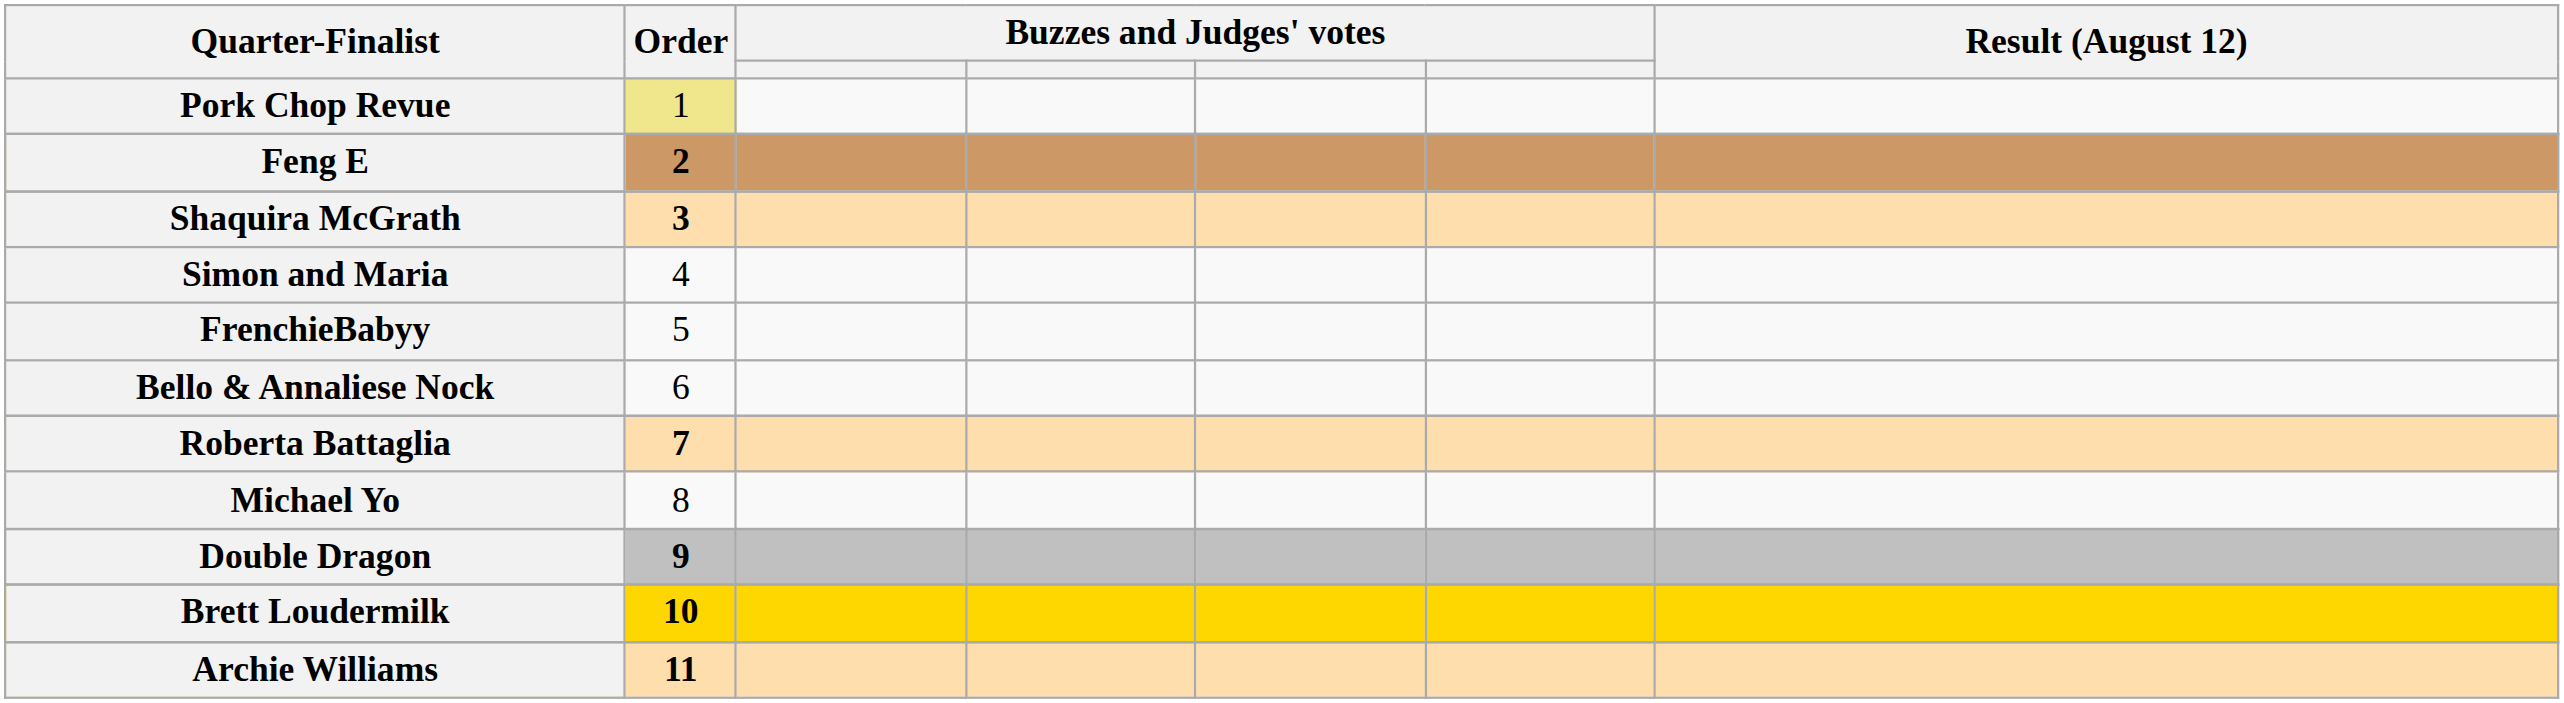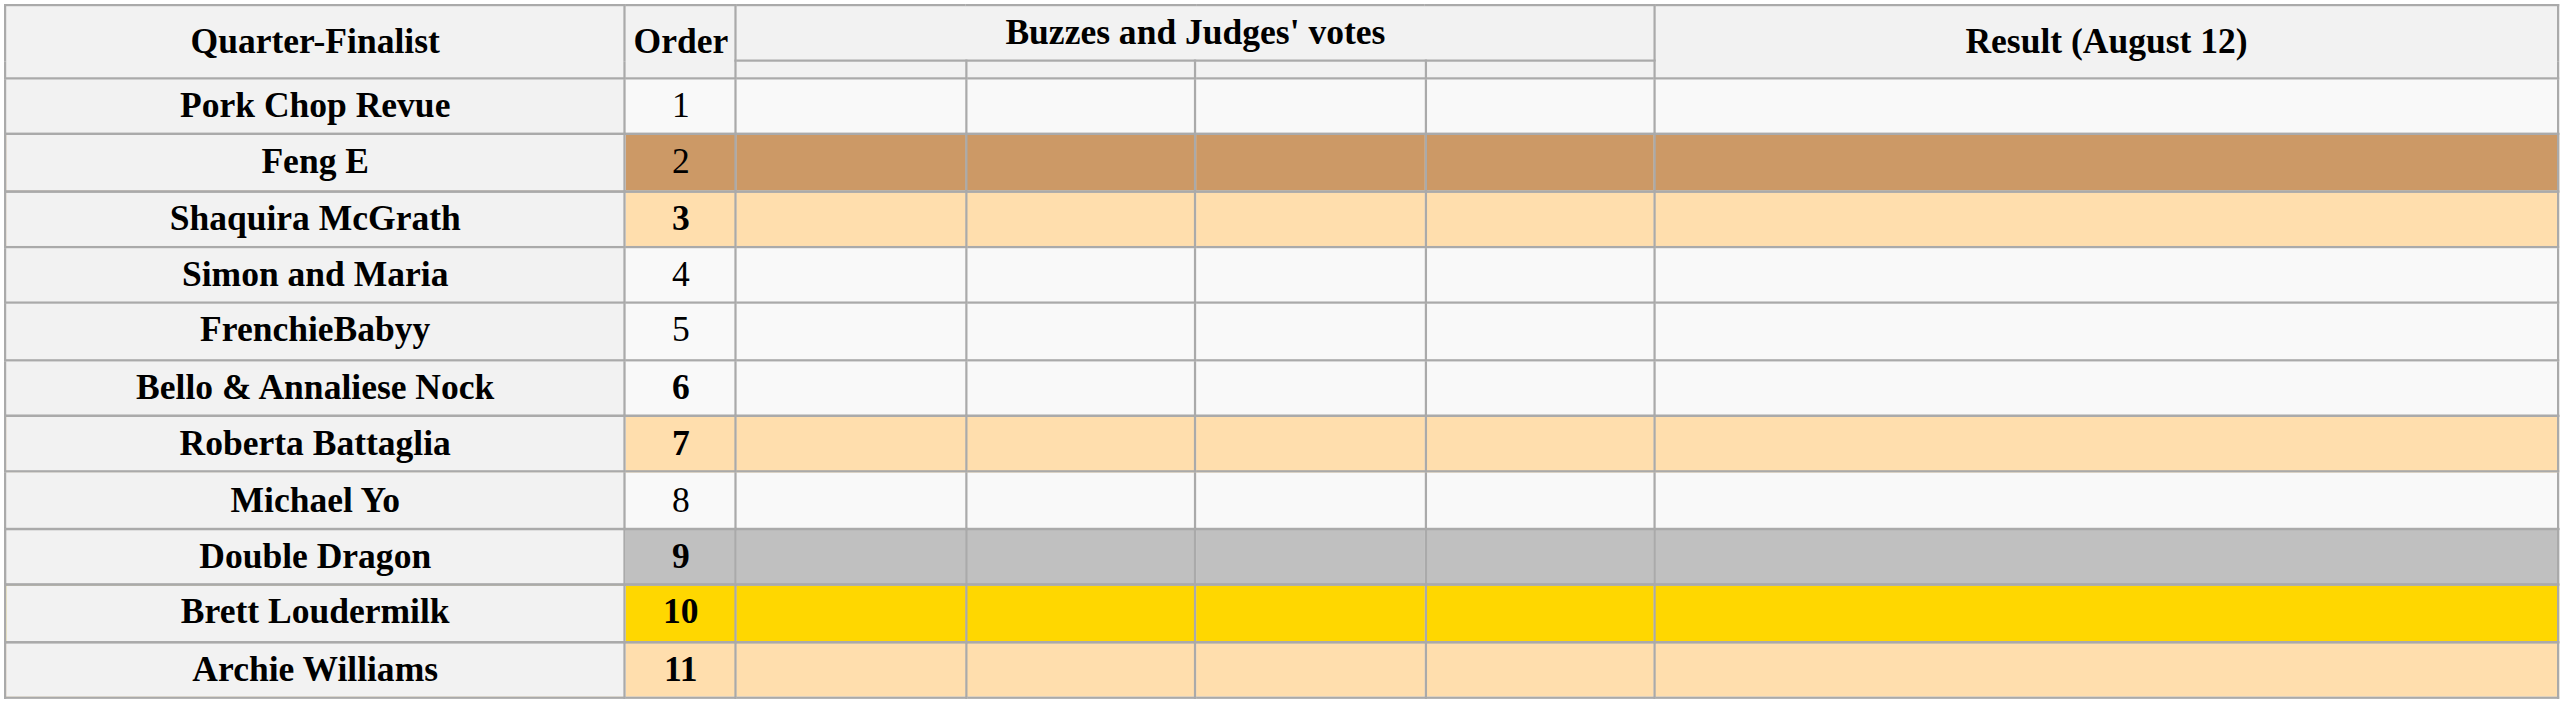(681, 105) khaki background -> (681, 105) no background
(681, 161) bold -> (681, 161) normal
(681, 387) normal -> (681, 387) bold
